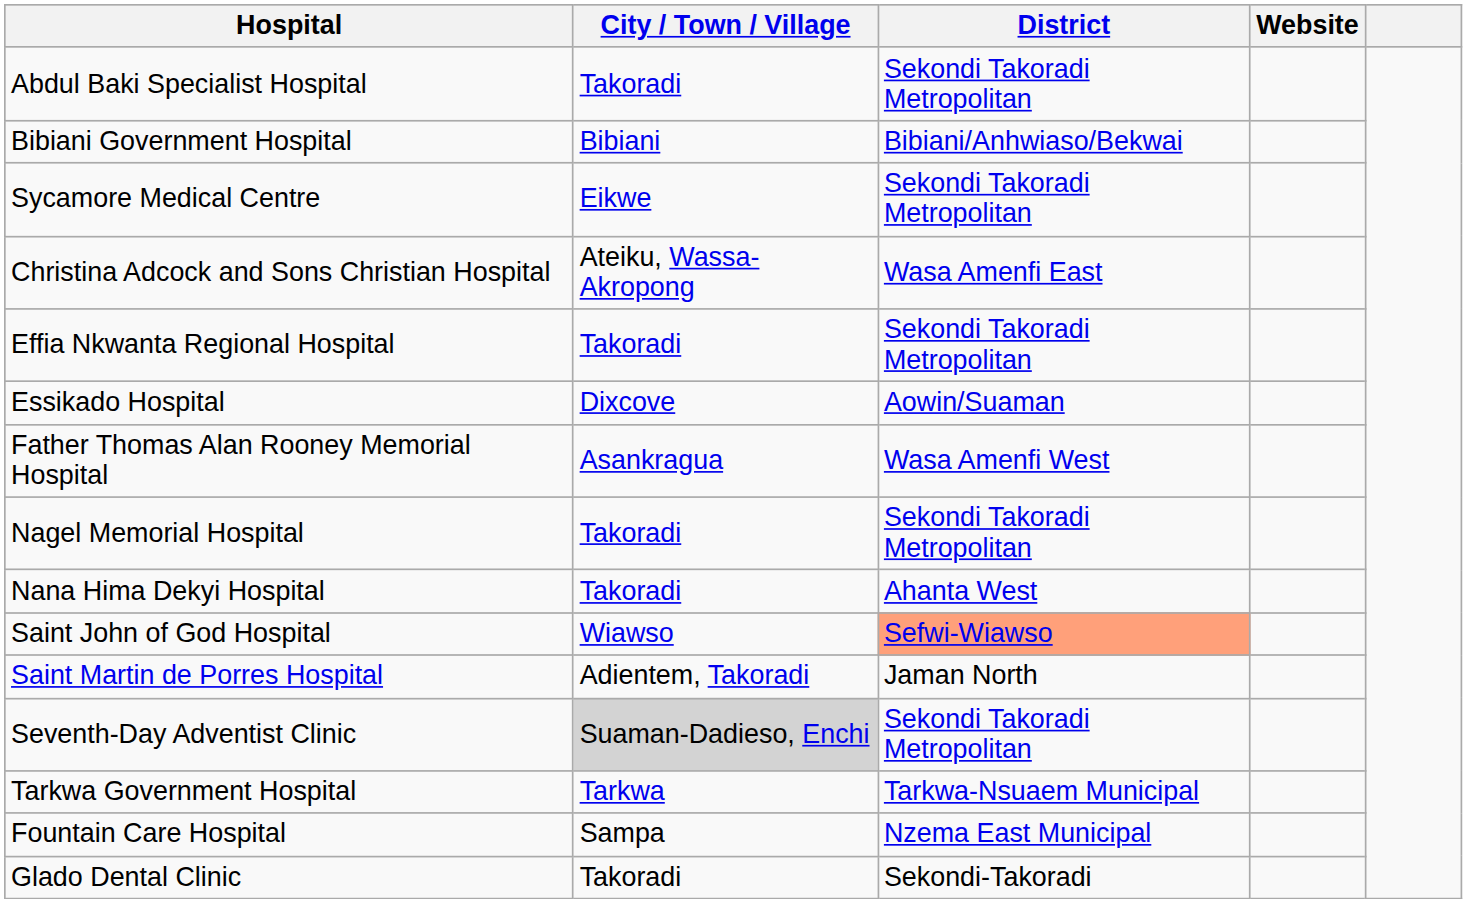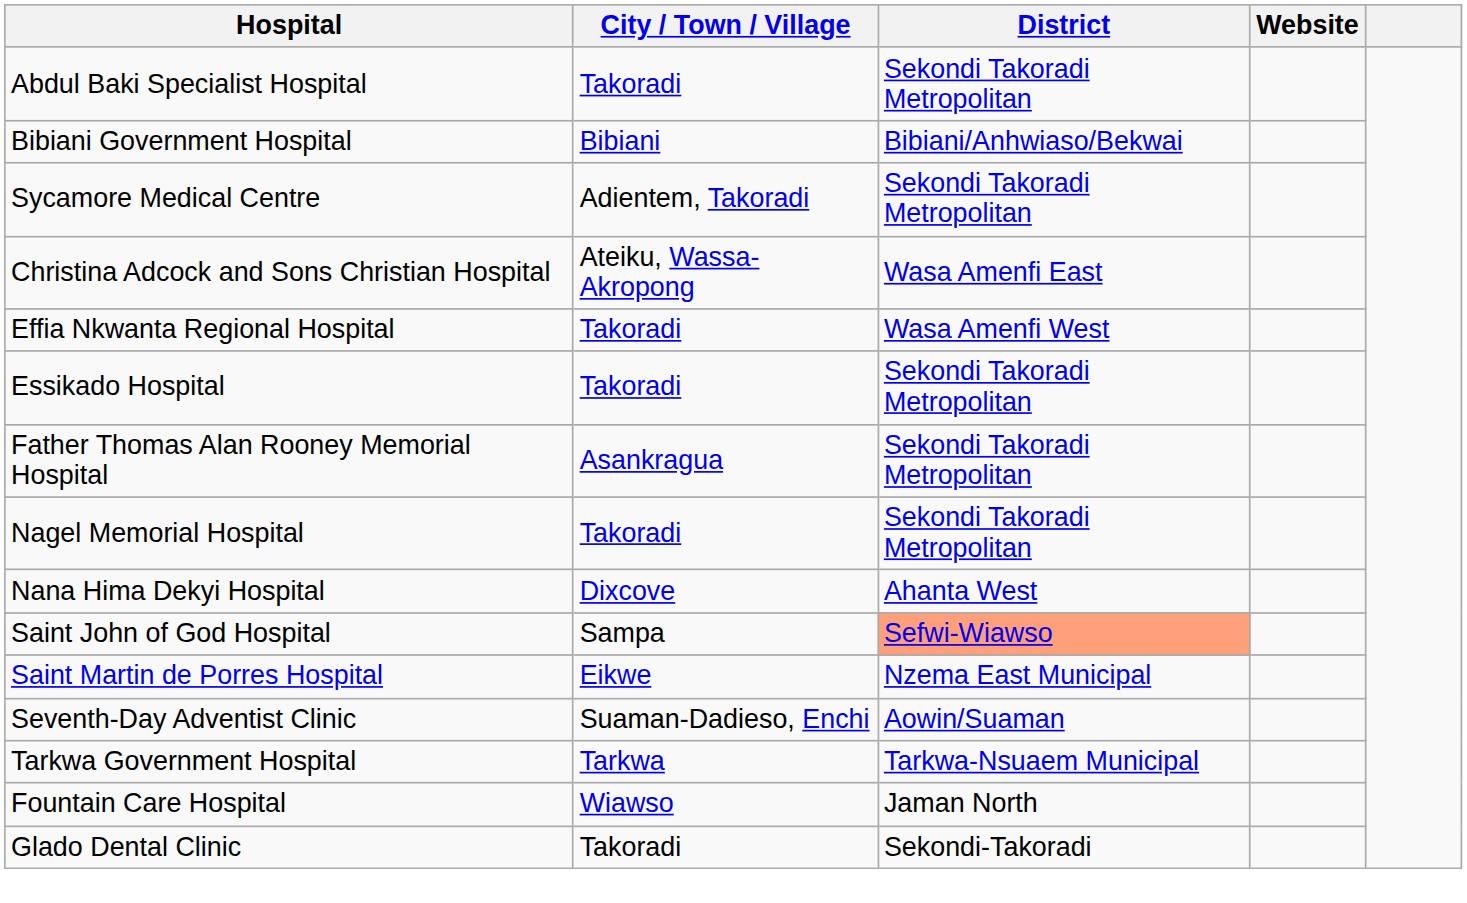(615, 199) Eikwe -> (694, 199) Adientem, Takoradi
(987, 344) Sekondi Takoradi Metropolitan -> (997, 329) Wasa Amenfi West
(627, 402) Dixcove -> (630, 387) Takoradi
(974, 402) Aowin/Suaman -> (987, 387) Sekondi Takoradi Metropolitan
(997, 460) Wasa Amenfi West -> (987, 460) Sekondi Takoradi Metropolitan
(630, 590) Takoradi -> (627, 590) Dixcove
(627, 633) Wiawso -> (622, 633) Sampa
(694, 676) Adientem, Takoradi -> (615, 676) Eikwe
(961, 676) Jaman North -> (1018, 676) Nzema East Municipal
(725, 733) lightgrey background -> (725, 718) no background
(987, 733) Sekondi Takoradi Metropolitan -> (974, 718) Aowin/Suaman
(622, 834) Sampa -> (627, 804) Wiawso
(1018, 834) Nzema East Municipal -> (961, 804) Jaman North
